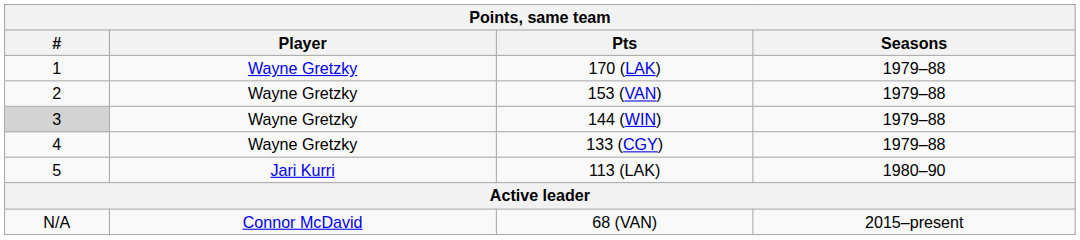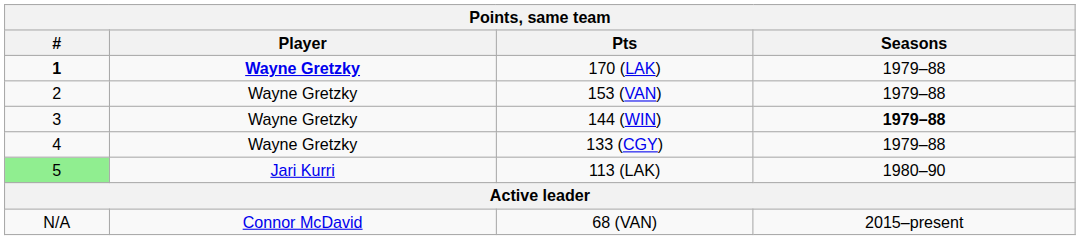(57, 68) normal -> (57, 68) bold
(303, 68) normal -> (303, 68) bold
(57, 119) lightgrey background -> (57, 119) no background
(914, 119) normal -> (914, 119) bold
(57, 171) no background -> (57, 171) lightgreen background
